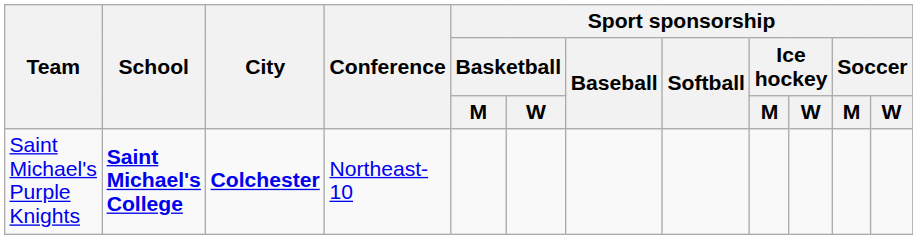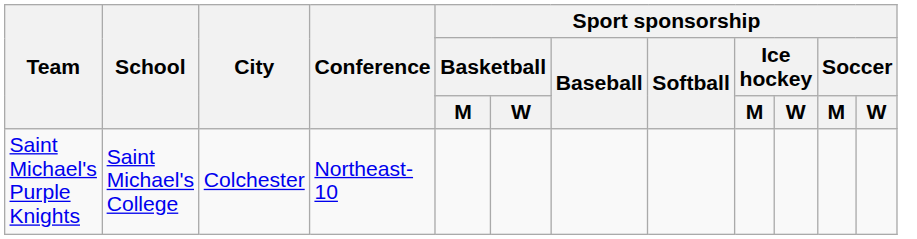(154, 181) bold -> (150, 181) normal
(265, 181) bold -> (254, 181) normal
